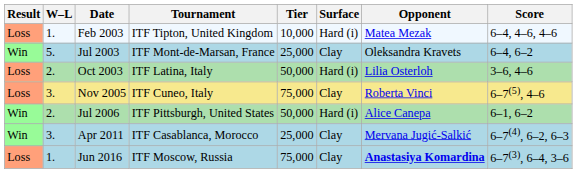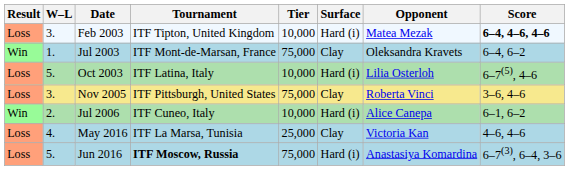(50, 33) 1. -> (50, 33) 3.
(524, 33) normal -> (516, 33) bold
(50, 52) 5. -> (50, 52) 1.
(297, 52) 25,000 -> (298, 52) 75,000
(50, 71) 2. -> (50, 73) 5.
(297, 71) 50,000 -> (298, 73) 10,000
(512, 71) 3–6, 4–6 -> (510, 73) 6–7(5), 4–6
(172, 92) ITF Cuneo, Italy -> (204, 94) ITF Pittsburgh, United States
(517, 92) 6–7(5), 4–6 -> (504, 94) 3–6, 4–6
(203, 113) ITF Pittsburgh, United States -> (174, 113) ITF Cuneo, Italy
(297, 113) 50,000 -> (298, 113) 10,000
- row: (101, 134)
+ row: (103, 133)
(50, 157) 1. -> (50, 154) 5.
(182, 157) normal -> (186, 154) bold
(331, 157) Clay -> (340, 154) Hard (i)
(425, 157) bold -> (422, 154) normal
